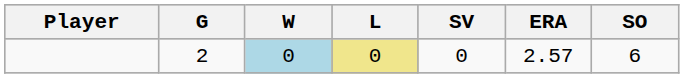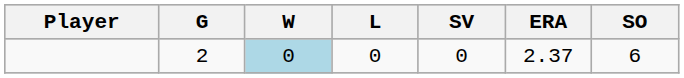(375, 56) khaki background -> (375, 56) no background
(548, 56) 2.57 -> (548, 56) 2.37
